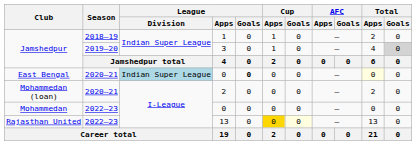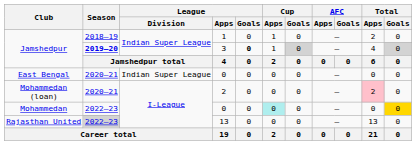(101, 49) normal -> (101, 49) bold
(249, 49) normal -> (249, 49) bold
(298, 49) no background -> (298, 49) lightgrey background
(166, 74) lightblue background -> (166, 74) no background
(249, 74) bold -> (249, 74) normal
(373, 74) lightyellow background -> (373, 74) no background
(373, 91) no background -> (373, 91) pink background
(274, 109) no background -> (274, 109) paleturquoise background
(398, 109) no background -> (398, 109) gold background
(101, 121) no background -> (101, 121) lightgrey background
(274, 121) gold background -> (274, 121) no background
(298, 121) lightyellow background -> (298, 121) no background
